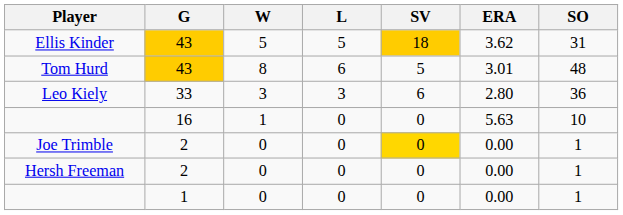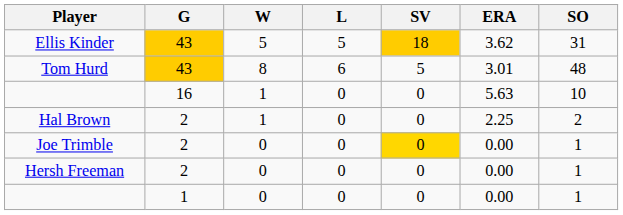- row: (75, 94)
+ row: (75, 119)
